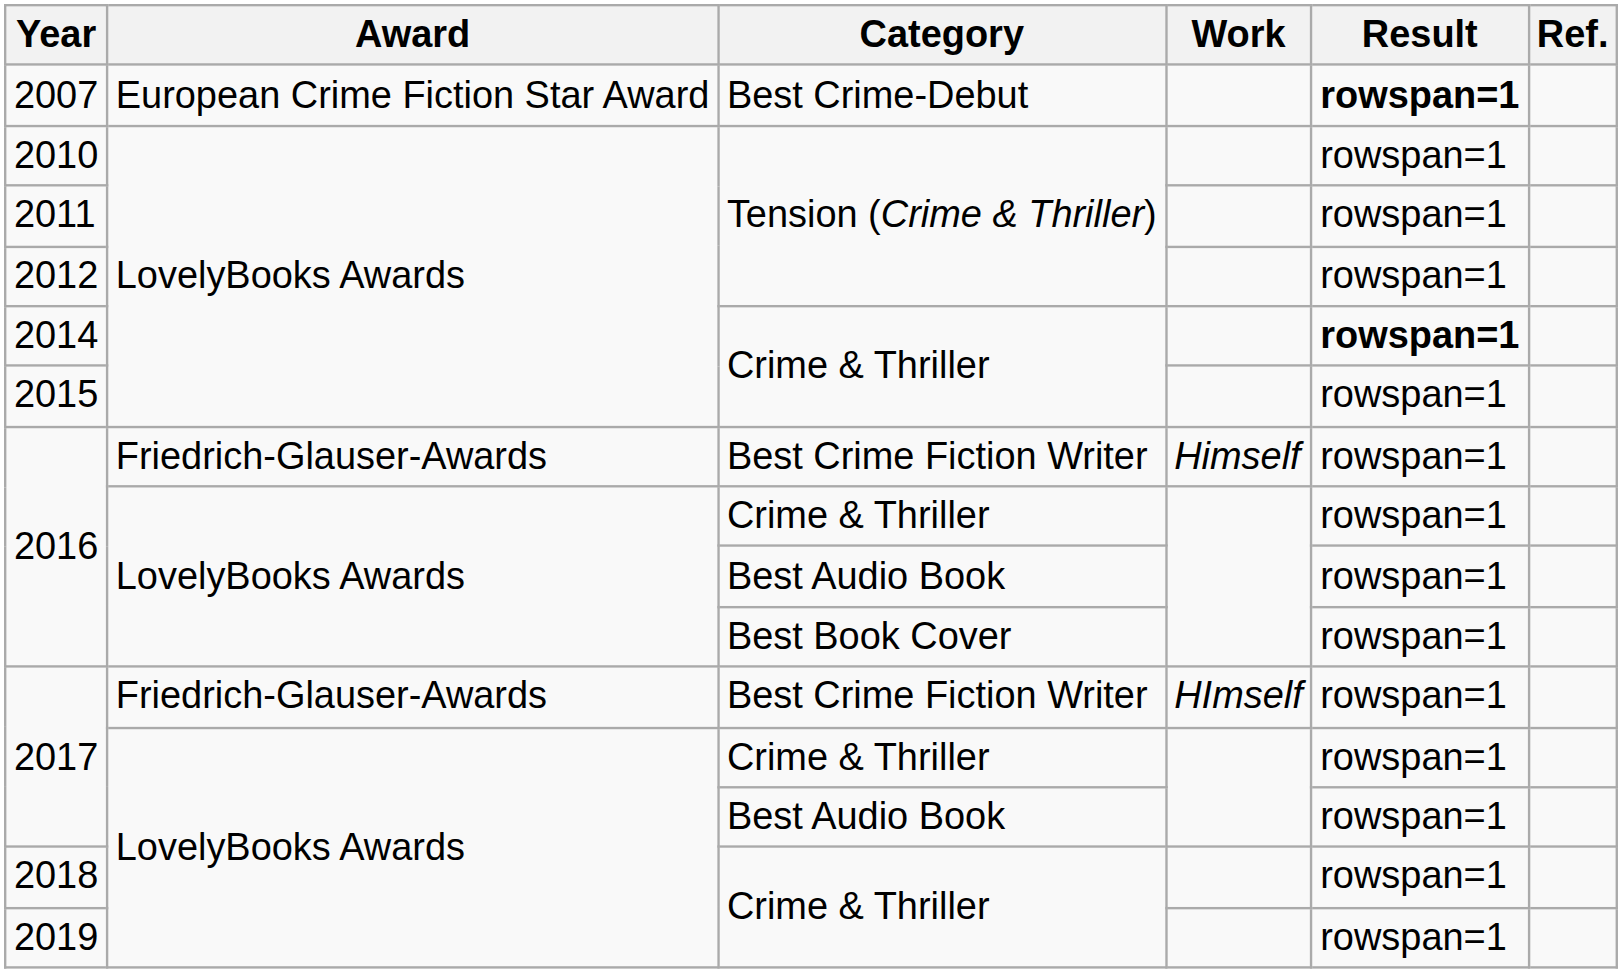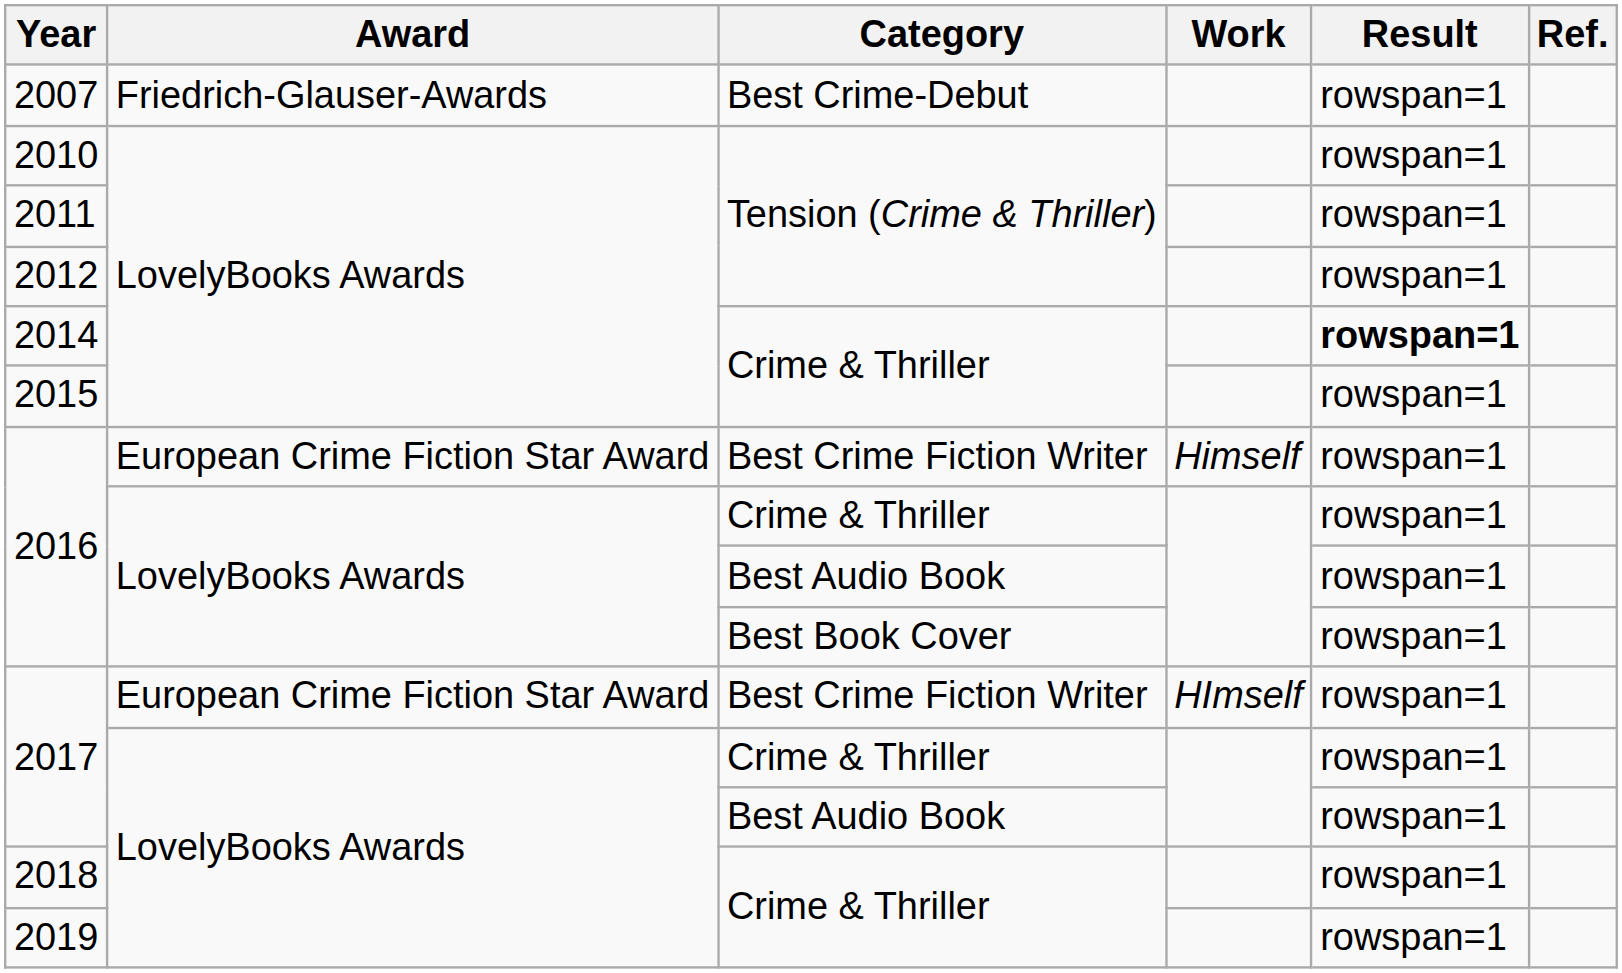(413, 94) European Crime Fiction Star Award -> (331, 94) Friedrich-Glauser-Awards
(1420, 94) bold -> (1414, 94) normal
(331, 455) Friedrich-Glauser-Awards -> (413, 455) European Crime Fiction Star Award
(331, 696) Friedrich-Glauser-Awards -> (413, 696) European Crime Fiction Star Award
